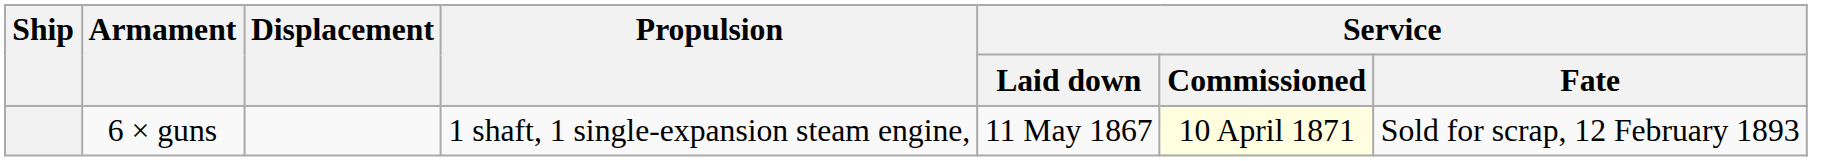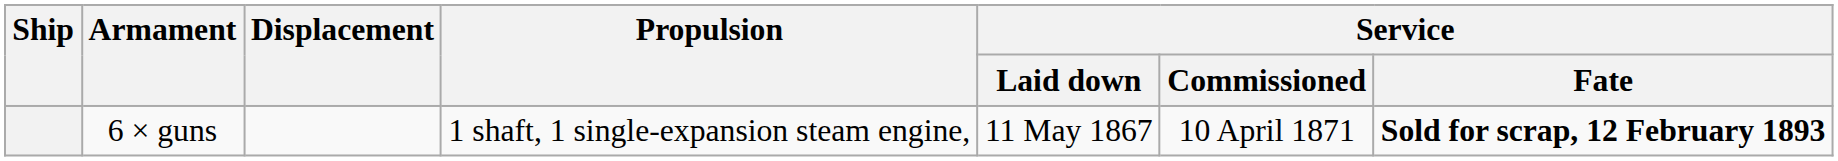(1267, 130) lightyellow background -> (1267, 130) no background
(1590, 130) normal -> (1603, 130) bold
